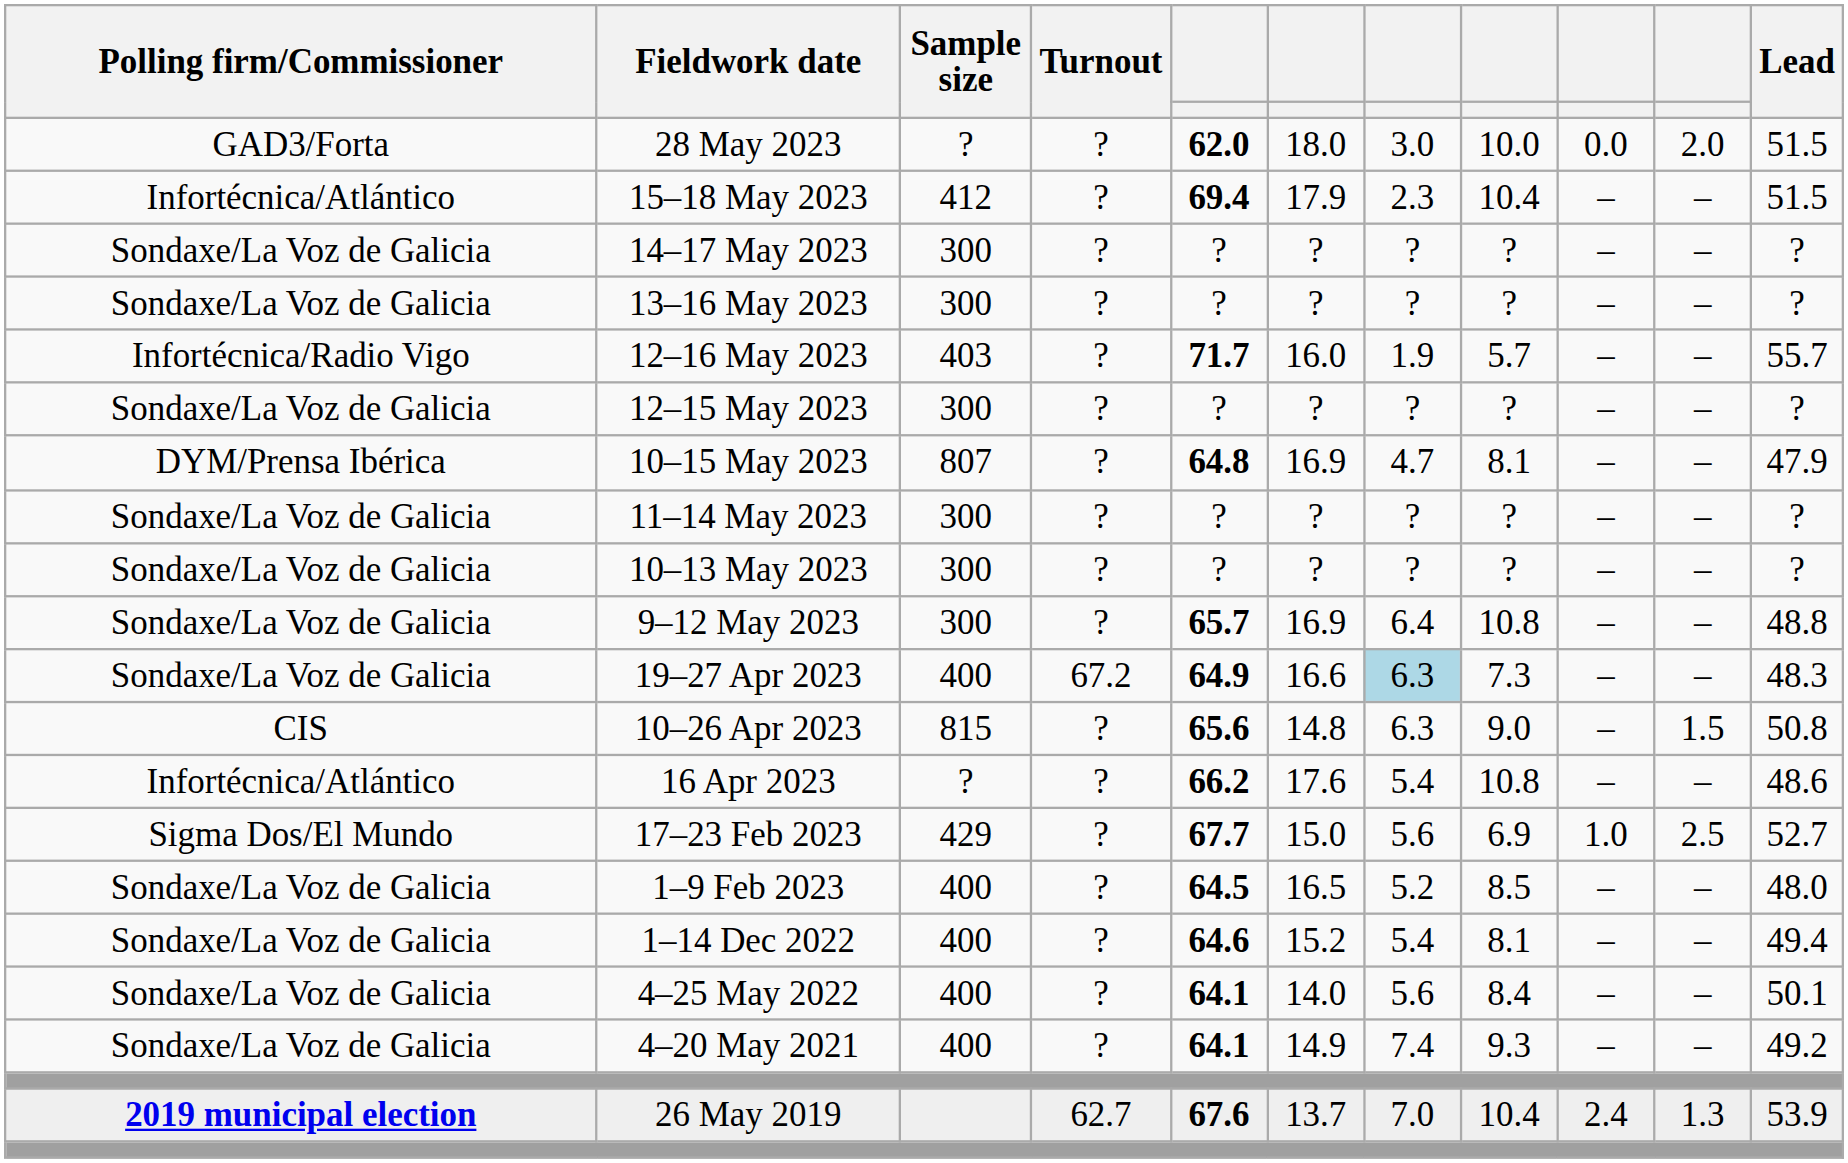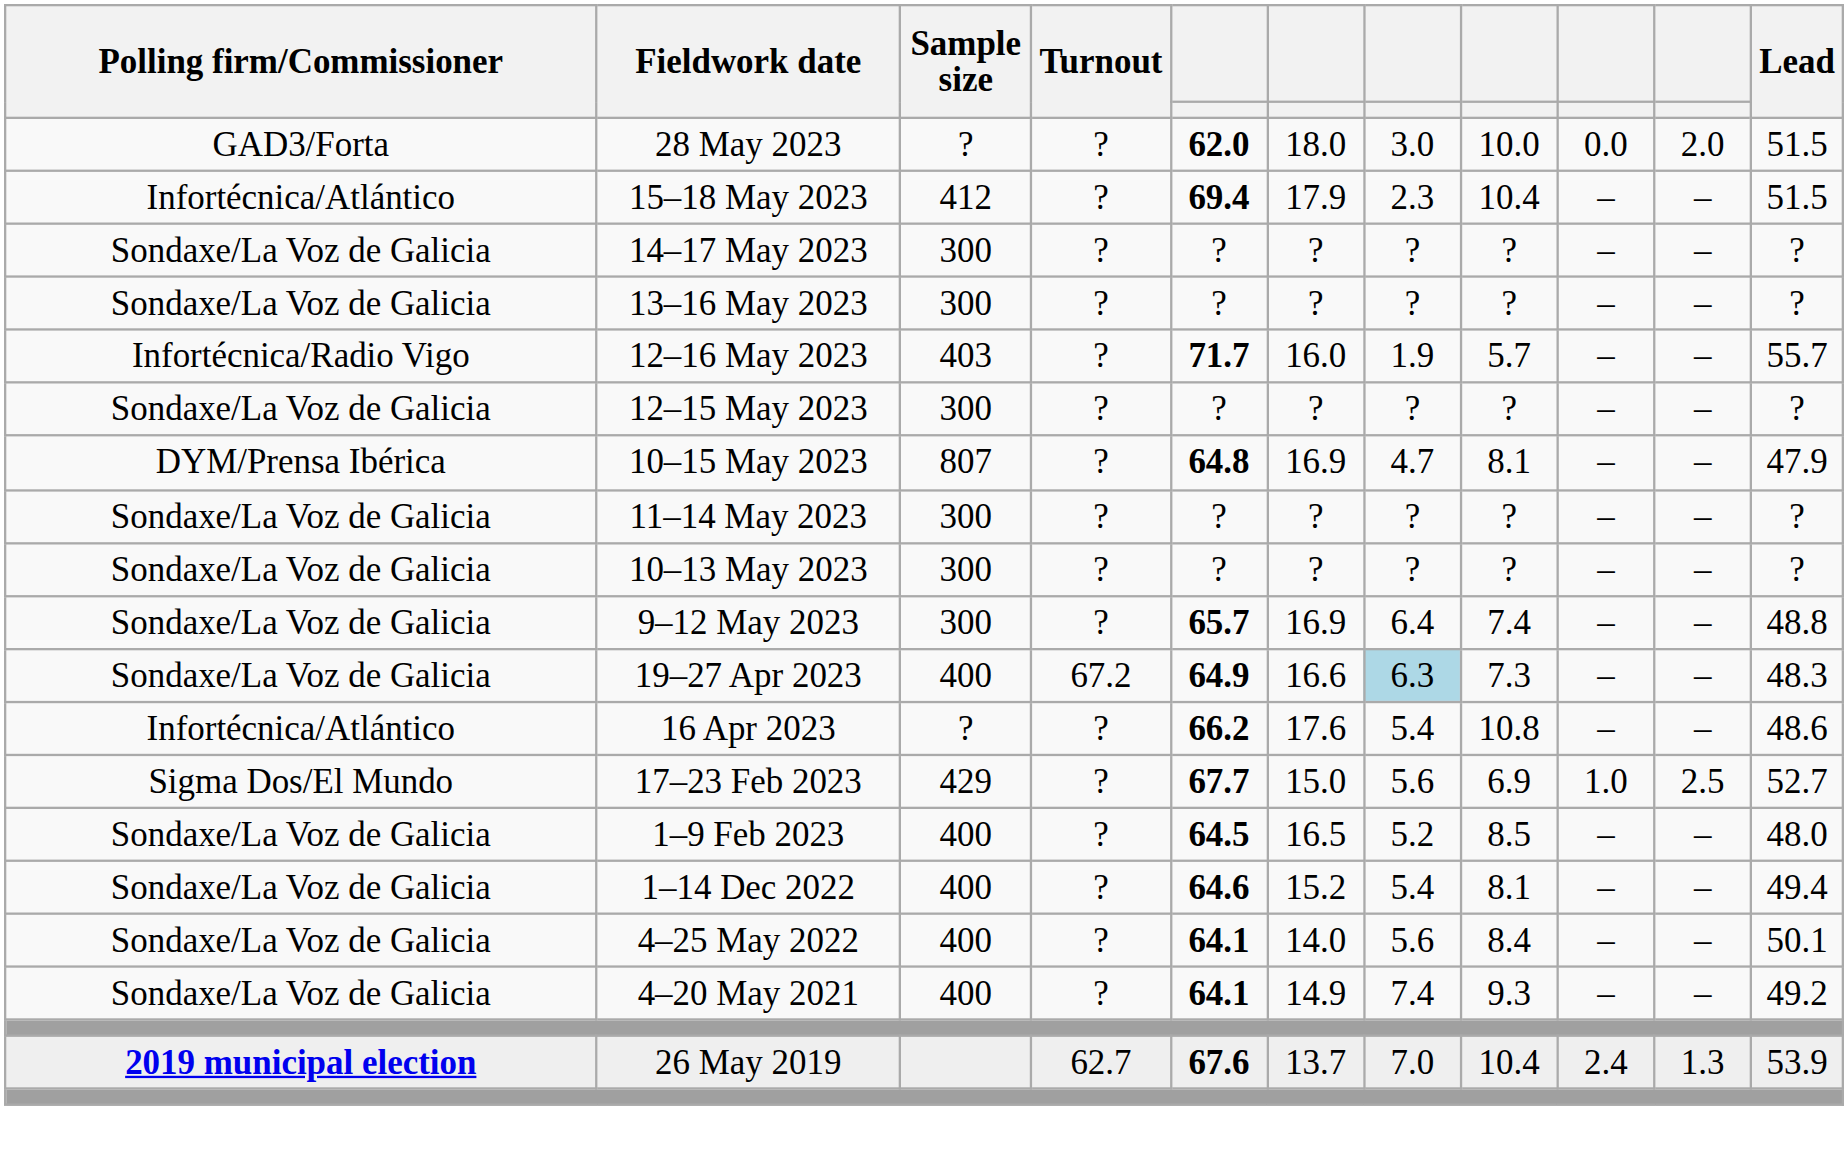(1509, 621) 10.8 -> (1509, 621) 7.4
- row: (301, 727)
